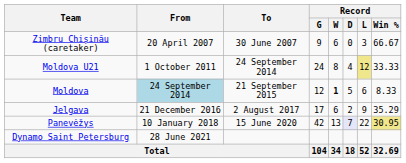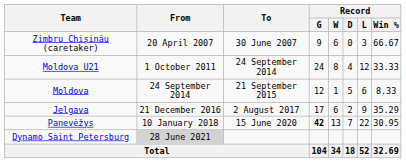(364, 67) khaki background -> (364, 67) no background
(180, 91) lightblue background -> (180, 91) no background
(336, 91) bold -> (336, 91) normal
(319, 123) normal -> (319, 123) bold
(350, 123) lavender background -> (350, 123) no background
(386, 123) khaki background -> (386, 123) no background
(180, 137) no background -> (180, 137) lightgrey background
